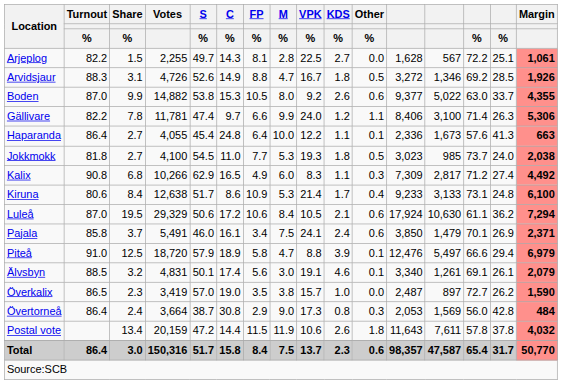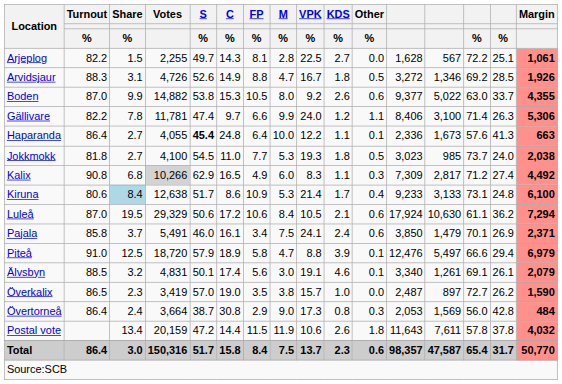(203, 136) normal -> (203, 136) bold
(171, 175) no background -> (171, 175) lightgrey background
(135, 194) no background -> (135, 194) lightblue background
